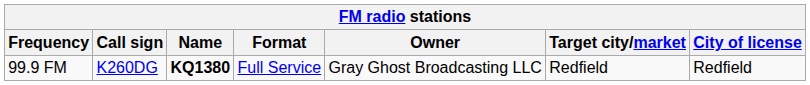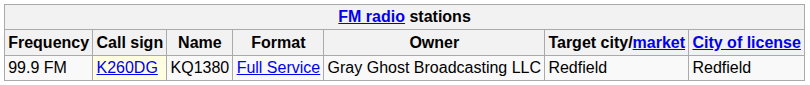(127, 67) no background -> (127, 67) lightyellow background
(200, 67) bold -> (200, 67) normal
